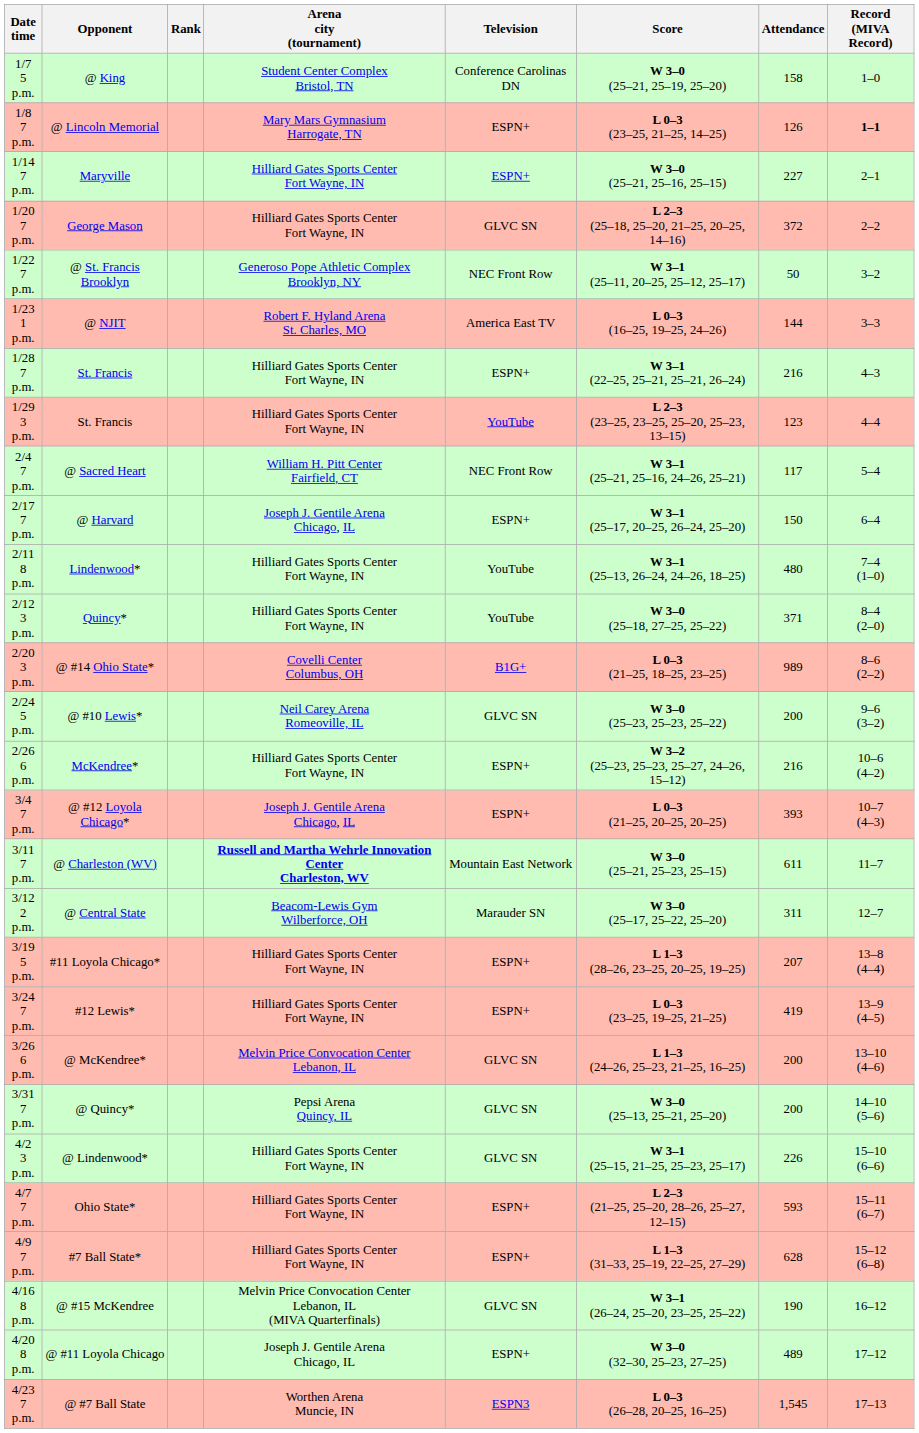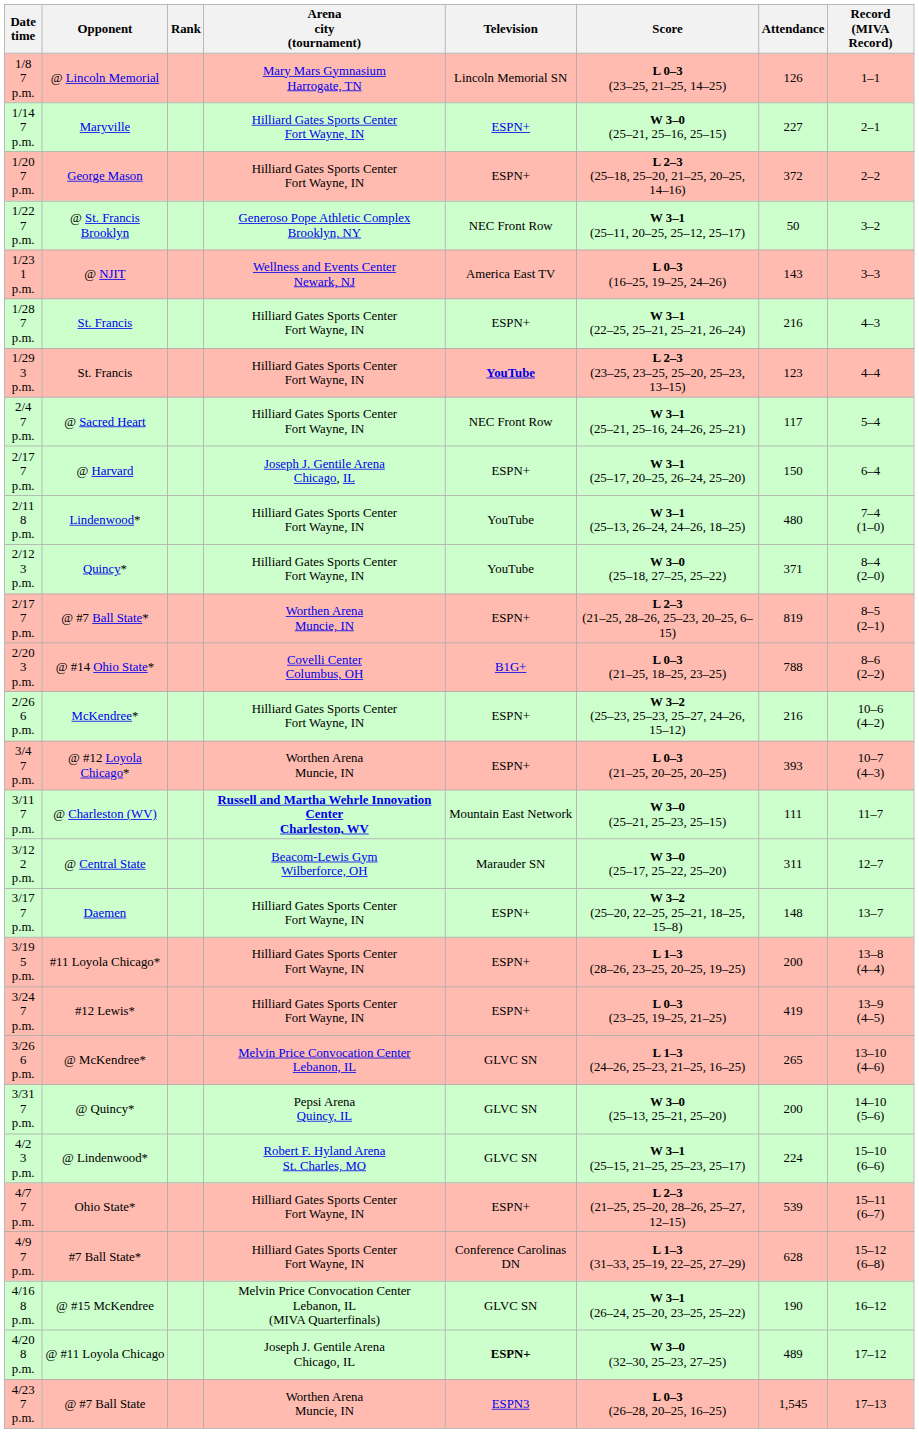- row: (23, 78)
(511, 127) ESPN+ -> (511, 78) Lincoln Memorial SN
(871, 127) bold -> (871, 78) normal
(511, 225) GLVC SN -> (511, 176) ESPN+
(324, 323) Robert F. Hyland Arena St. Charles, MO -> (324, 274) Wellness and Events Center Newark, NJ
(793, 323) 144 -> (793, 274) 143
(511, 421) normal -> (511, 372) bold
(324, 470) William H. Pitt Center Fairfield, CT -> (324, 421) Hilliard Gates Sports Center Fort Wayne, IN
+ row: (23, 618)
(793, 667) 989 -> (793, 667) 788
- row: (23, 716)
(324, 814) Joseph J. Gentile Arena Chicago, IL -> (324, 765) Worthen Arena Muncie, IN
(793, 863) 611 -> (793, 814) 111
+ row: (23, 912)
(793, 961) 207 -> (793, 961) 200
(793, 1060) 200 -> (793, 1060) 265
(324, 1158) Hilliard Gates Sports Center Fort Wayne, IN -> (324, 1158) Robert F. Hyland Arena St. Charles, MO
(793, 1158) 226 -> (793, 1158) 224
(793, 1207) 593 -> (793, 1207) 539
(511, 1256) ESPN+ -> (511, 1256) Conference Carolinas DN
(511, 1354) normal -> (511, 1354) bold
